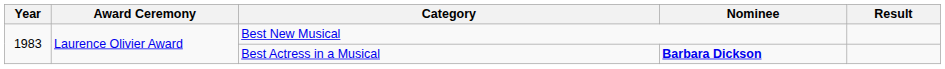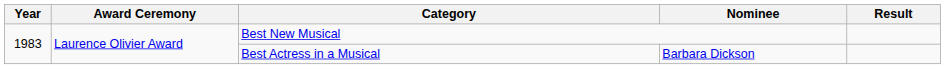(712, 53) bold -> (708, 53) normal
